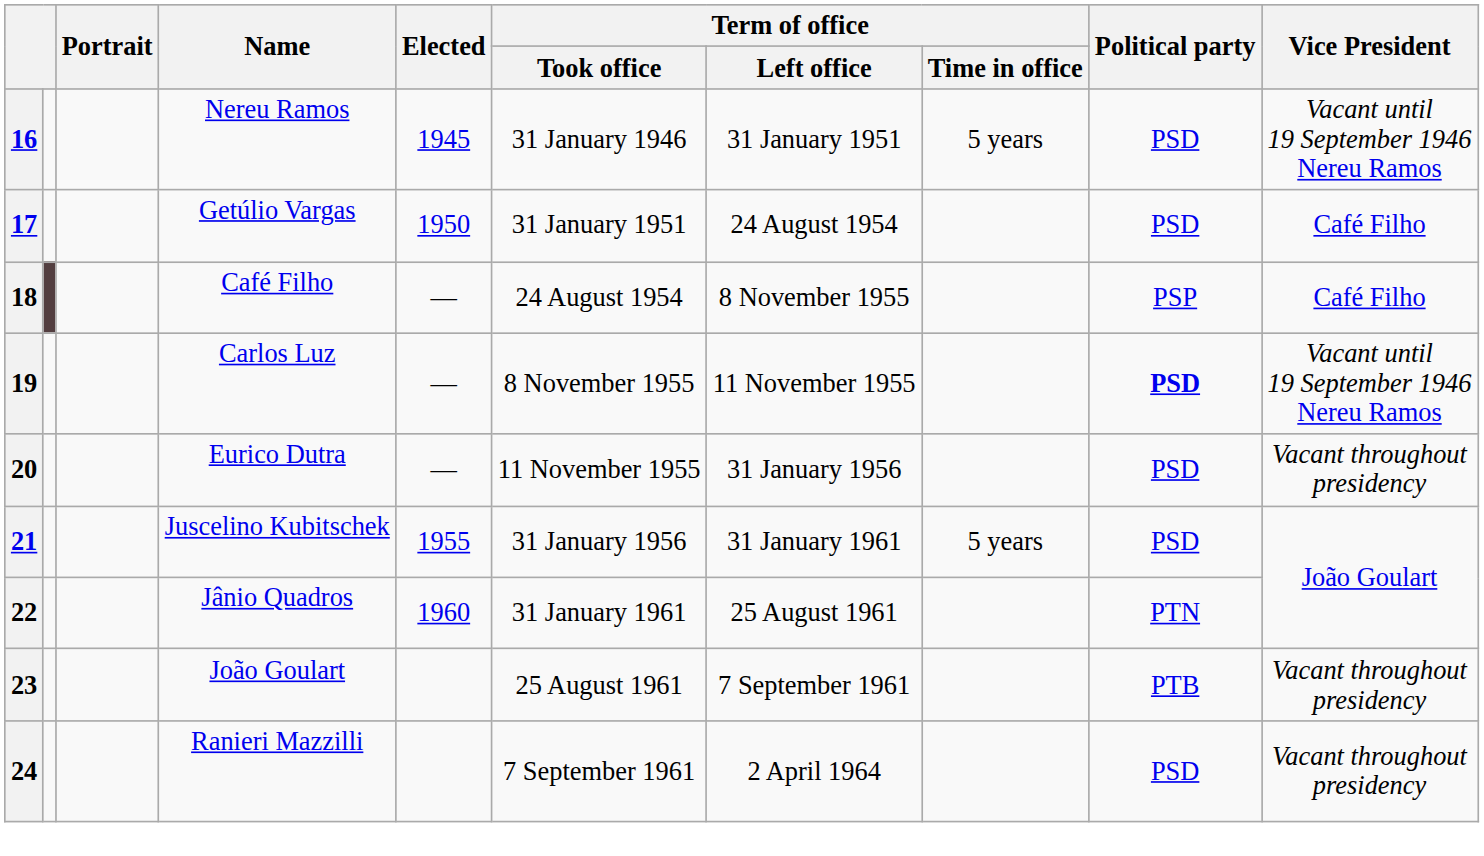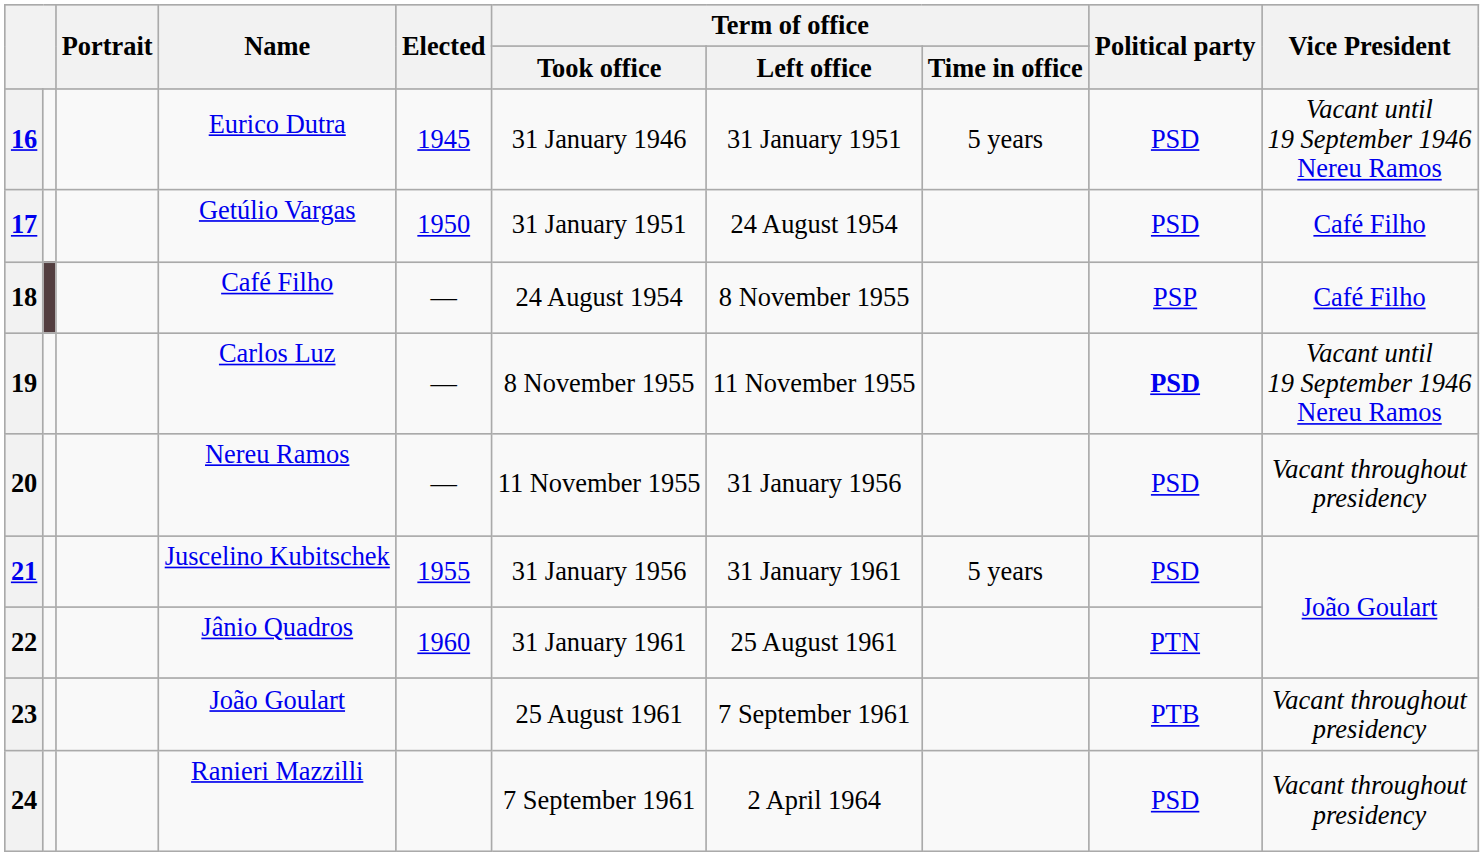(277, 109) Nereu Ramos -> (277, 124) Eurico Dutra
(277, 454) Eurico Dutra -> (277, 454) Nereu Ramos
